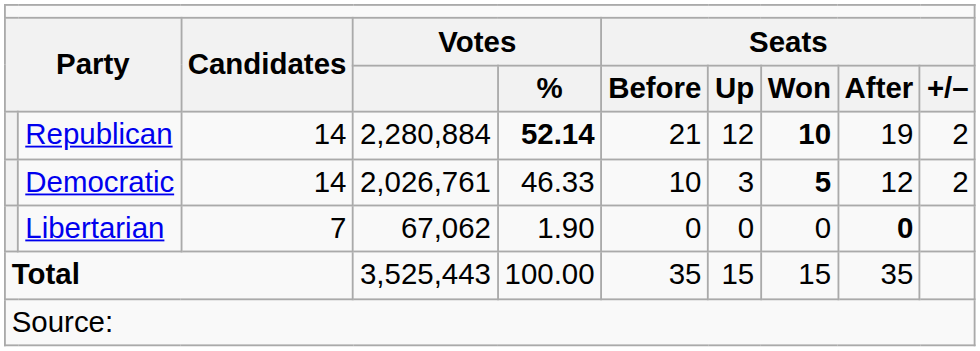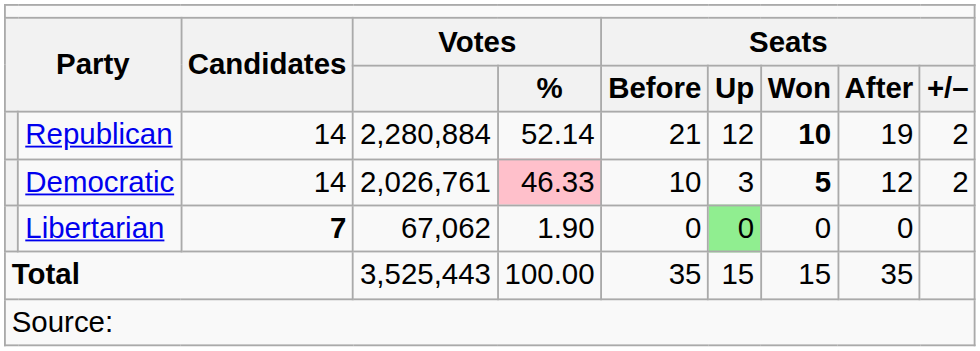(558, 134) bold -> (558, 134) normal
(558, 181) no background -> (558, 181) pink background
(338, 228) normal -> (338, 228) bold
(746, 228) no background -> (746, 228) lightgreen background
(905, 228) bold -> (905, 228) normal
